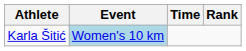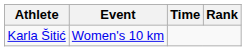(118, 36) lightblue background -> (118, 36) no background
